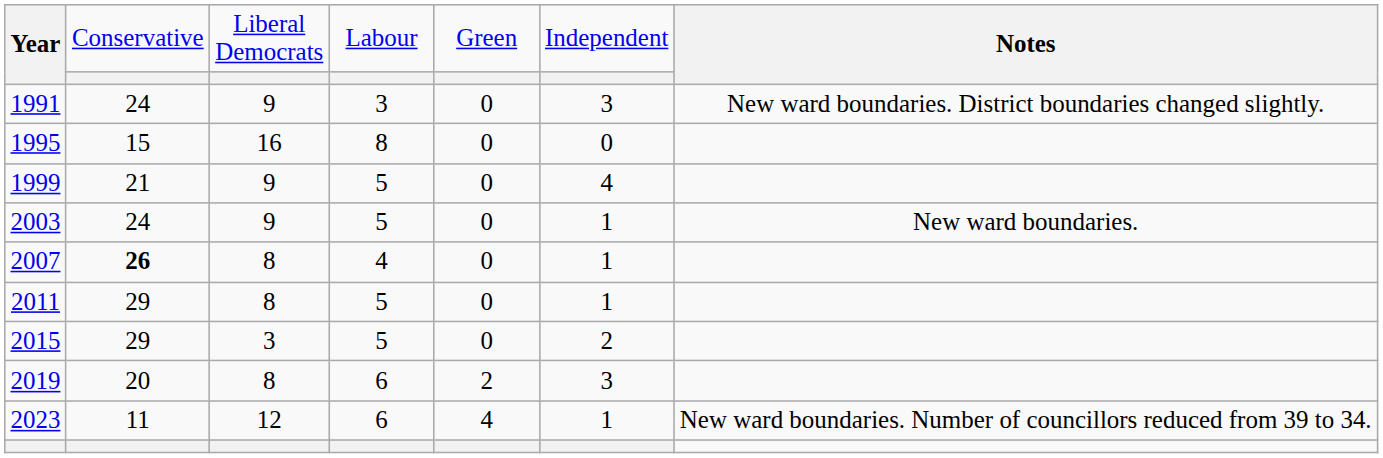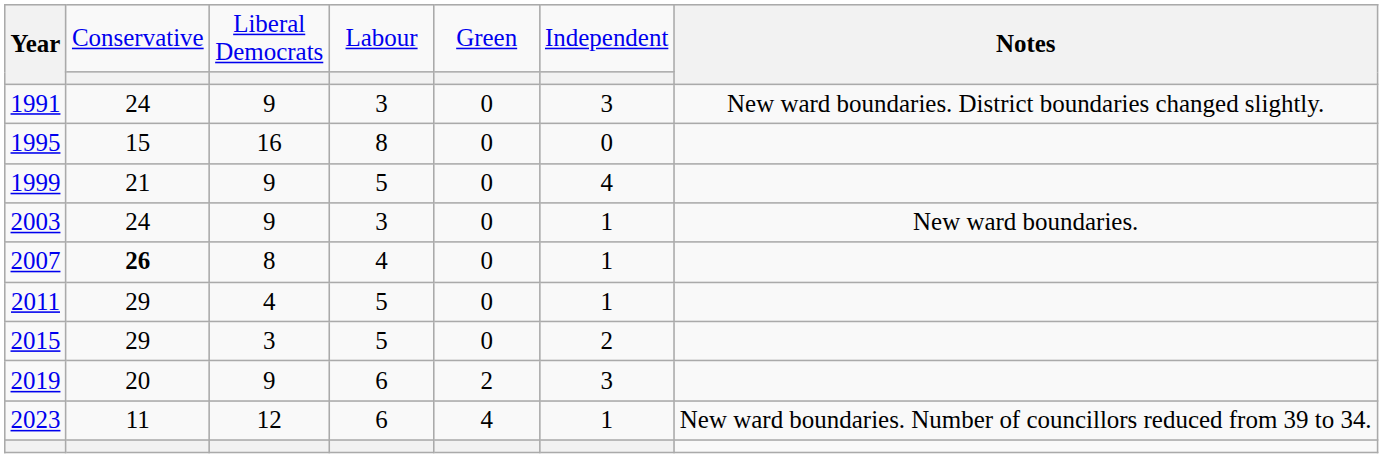(382, 222) 5 -> (382, 222) 3
(269, 301) 8 -> (269, 301) 4
(269, 380) 8 -> (269, 380) 9
